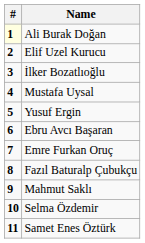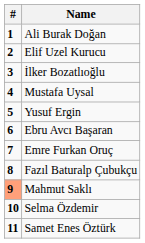(10, 34) lightyellow background -> (10, 34) no background
(10, 189) no background -> (10, 189) lightsalmon background
